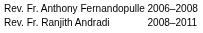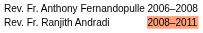(172, 22) no background -> (172, 22) lightsalmon background
